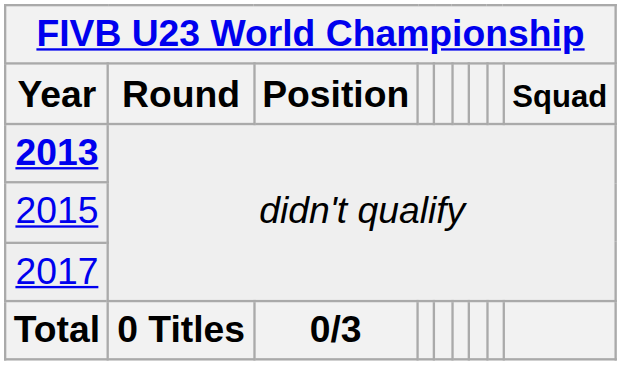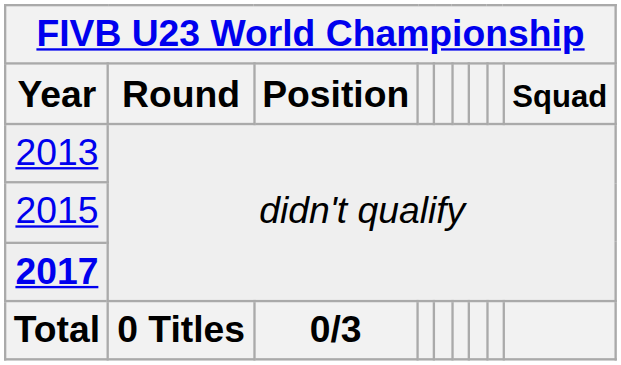(57, 152) bold -> (57, 152) normal
(57, 270) normal -> (57, 270) bold
